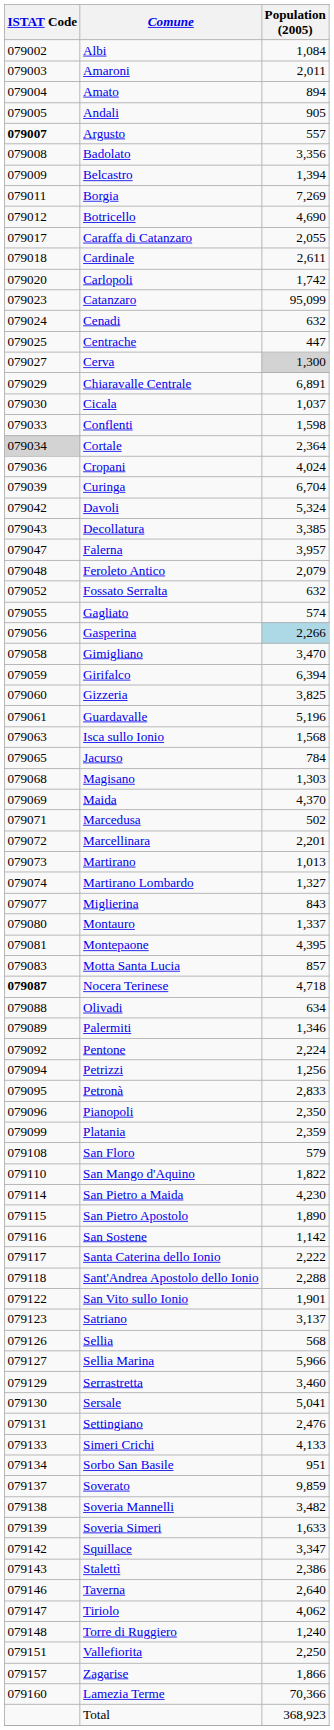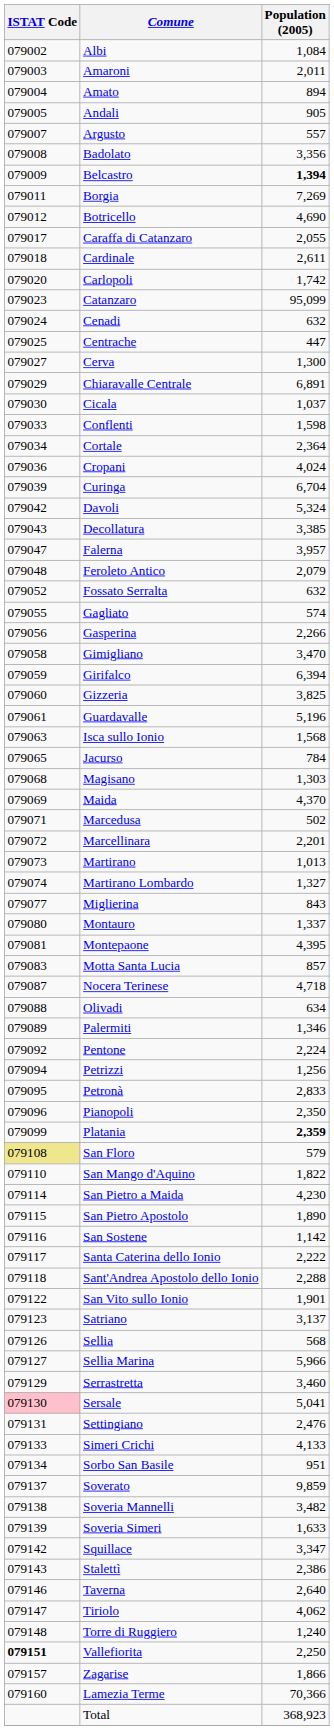(27, 133) bold -> (27, 133) normal
(311, 175) normal -> (311, 175) bold
(311, 362) lightgrey background -> (311, 362) no background
(27, 445) lightgrey background -> (27, 445) no background
(311, 633) lightblue background -> (311, 633) no background
(27, 986) bold -> (27, 986) normal
(311, 1132) normal -> (311, 1132) bold
(27, 1153) no background -> (27, 1153) khaki background
(27, 1402) no background -> (27, 1402) pink background
(27, 1652) normal -> (27, 1652) bold
